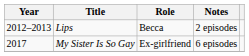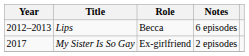(216, 28) 2 episodes -> (216, 28) 6 episodes
(216, 43) 6 episodes -> (216, 43) 2 episodes
